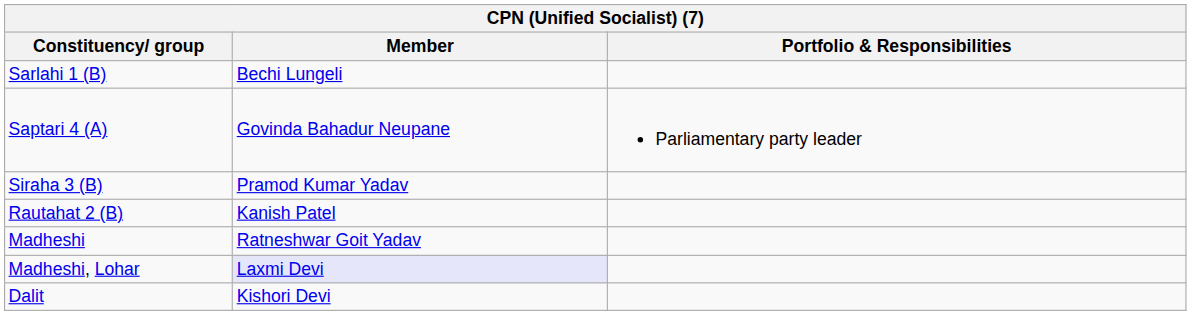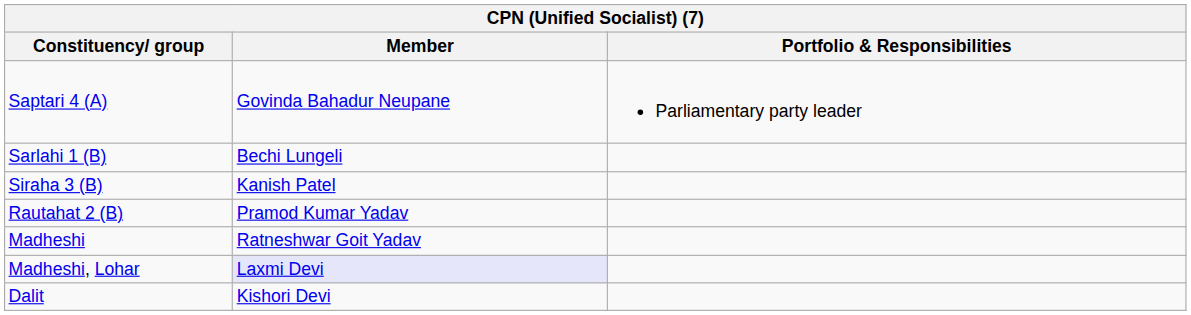rows swapped: (58, 129) <-> (58, 74)
(322, 185) Pramod Kumar Yadav -> (286, 185) Kanish Patel
(286, 213) Kanish Patel -> (322, 213) Pramod Kumar Yadav
